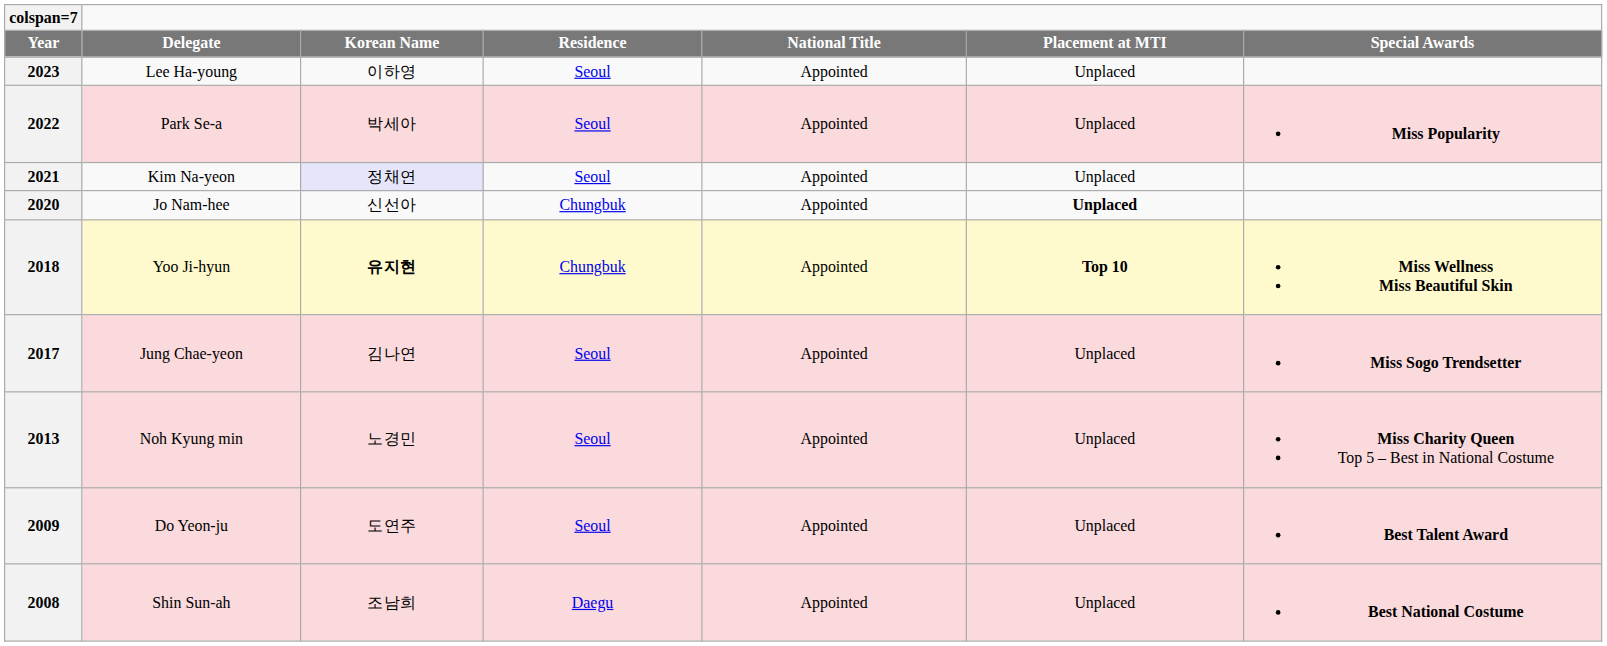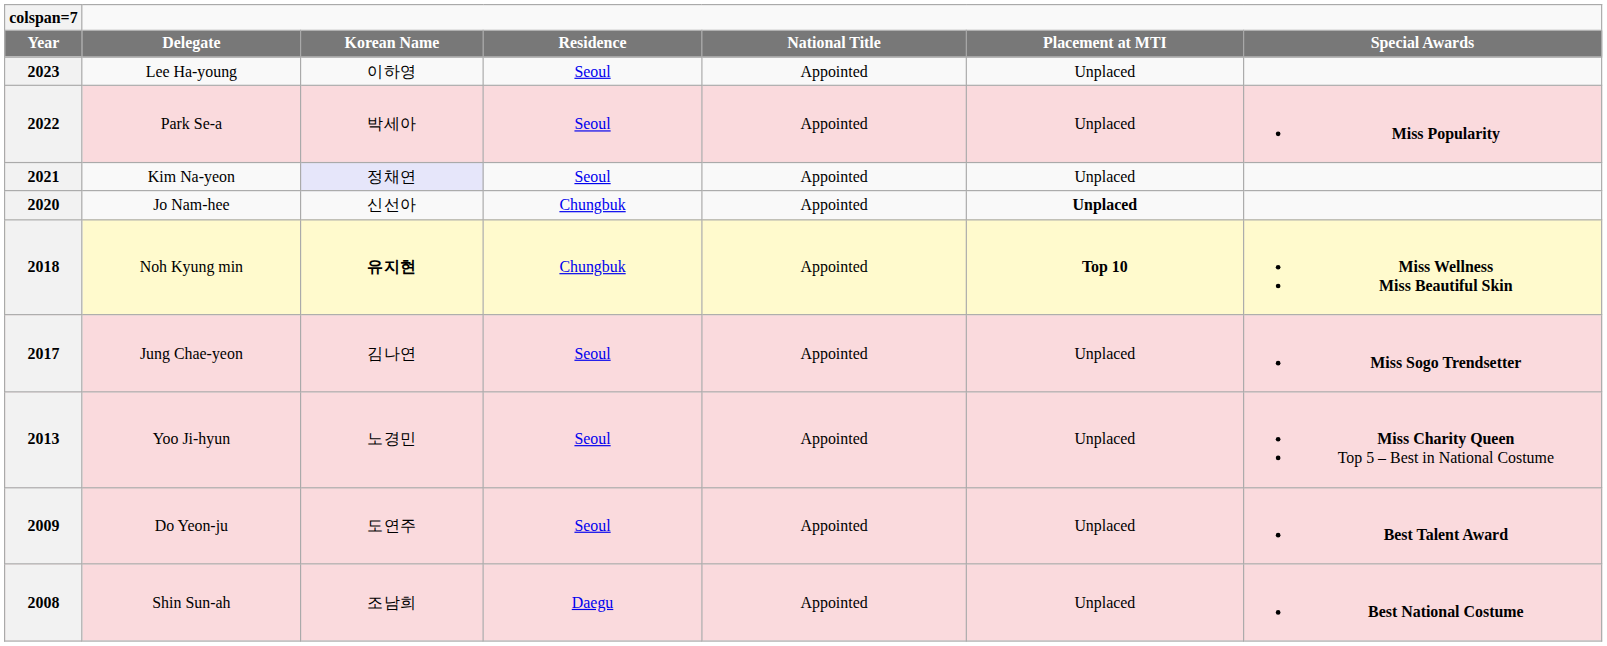(191, 266) Yoo Ji-hyun -> (191, 266) Noh Kyung min
(191, 439) Noh Kyung min -> (191, 439) Yoo Ji-hyun
